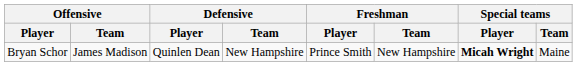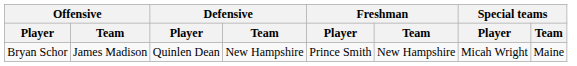(497, 52) bold -> (494, 52) normal
